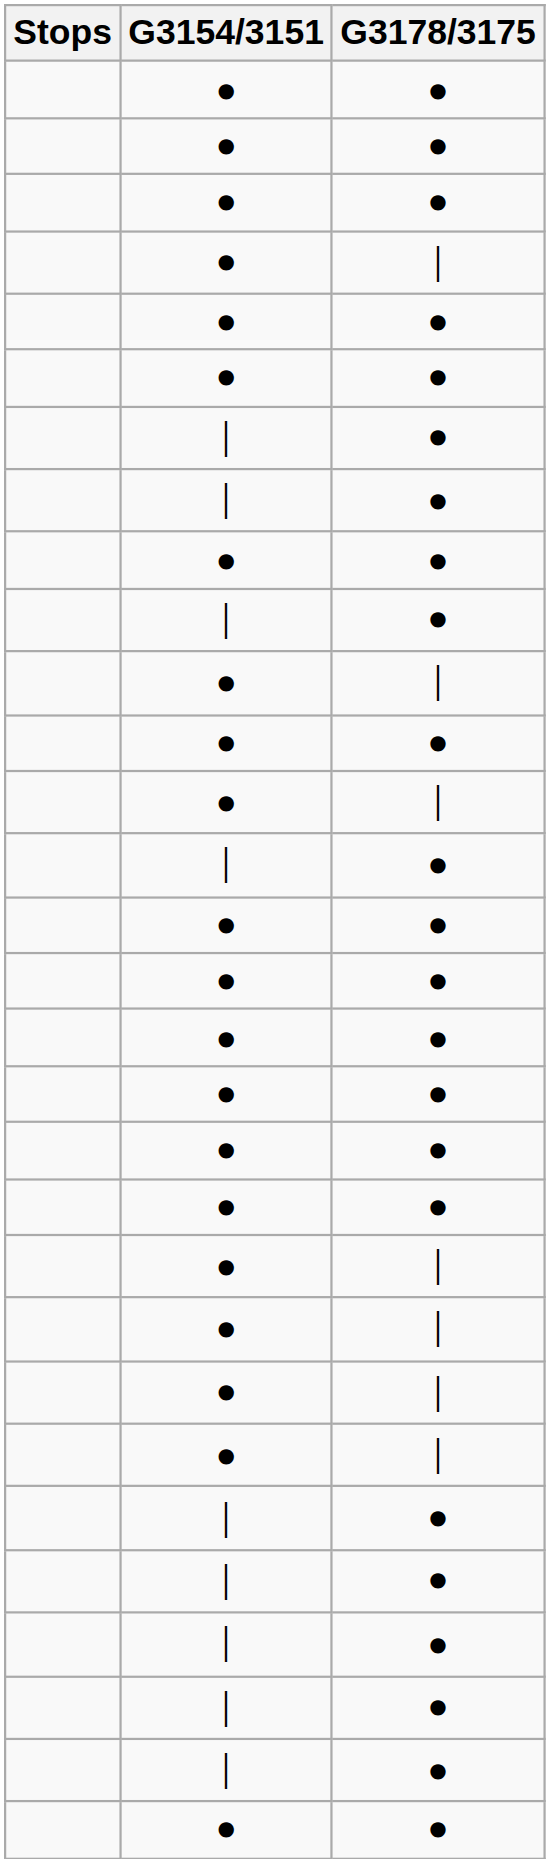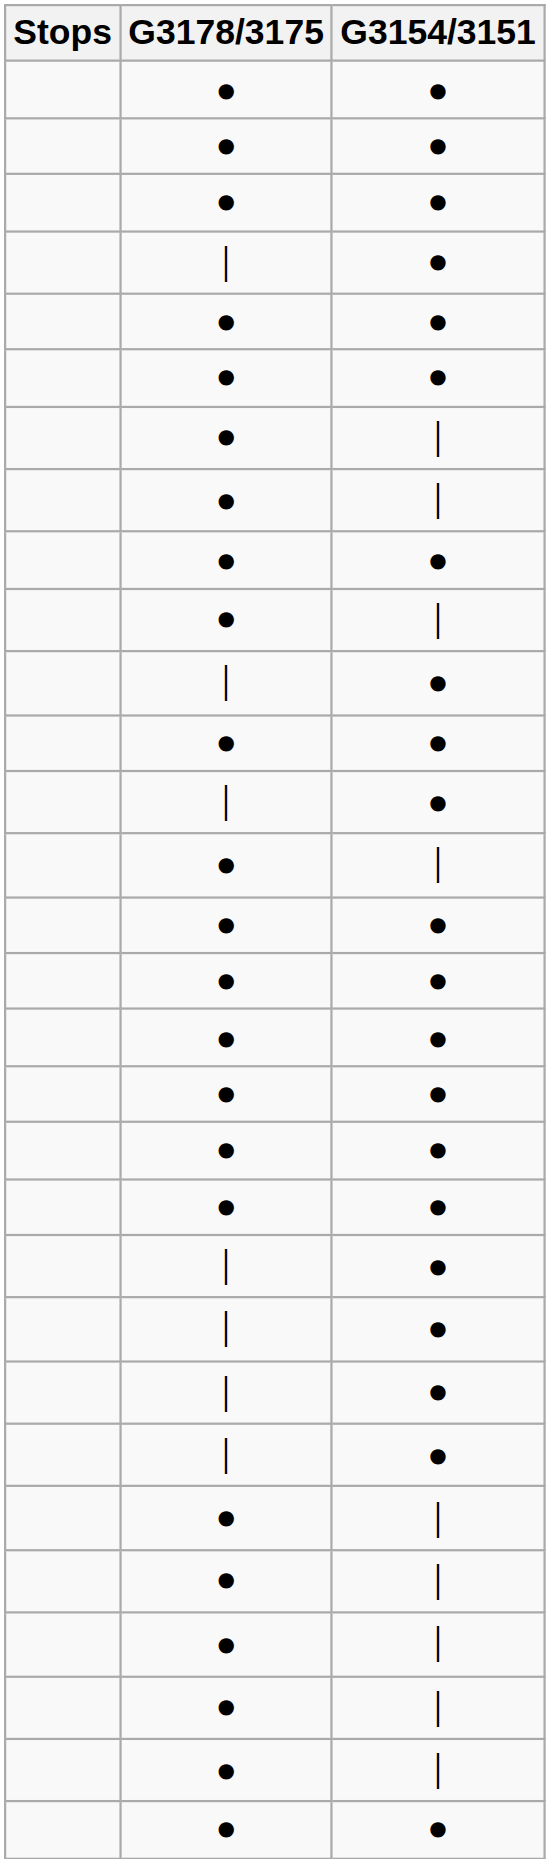columns swapped: (226, 32) <-> (438, 32)
